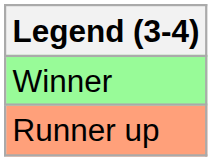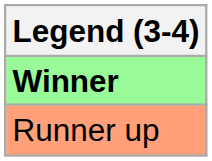(62, 81) normal -> (66, 81) bold
